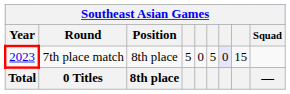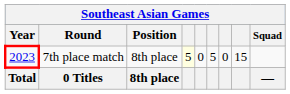(188, 56) no background -> (188, 56) lightyellow background
(225, 56) lavender background -> (225, 56) no background
